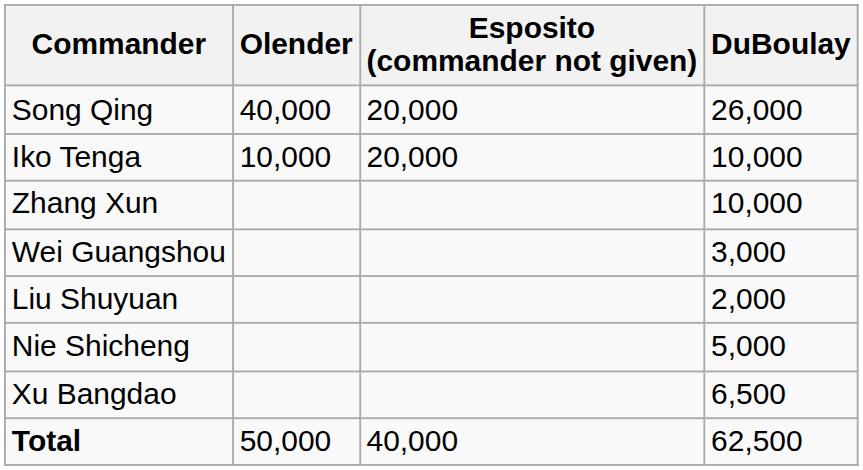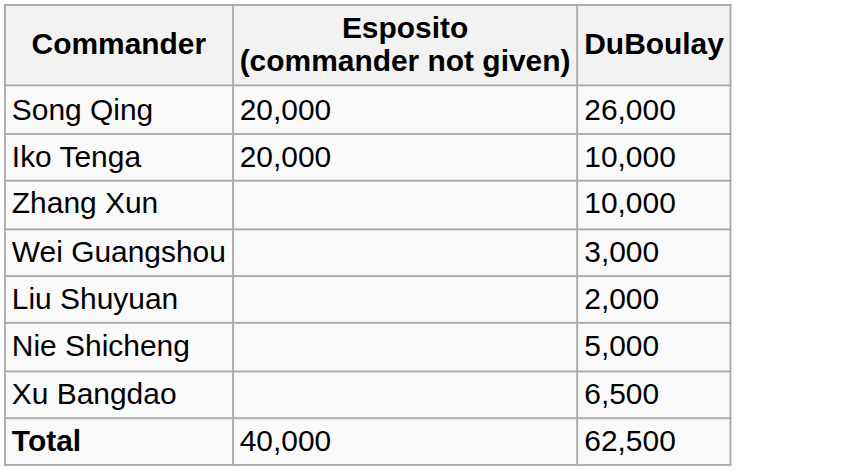- column: (296, 45)
